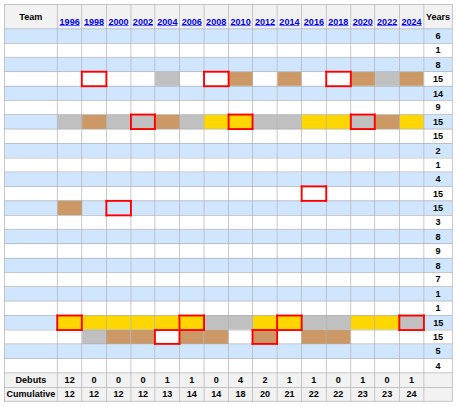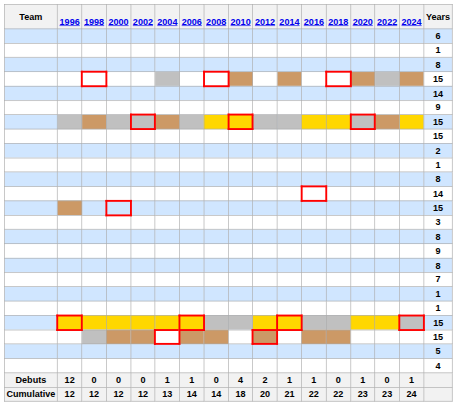(438, 180) 4 -> (438, 180) 8
(438, 194) 15 -> (438, 194) 14
